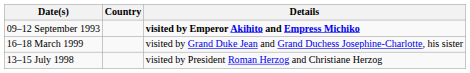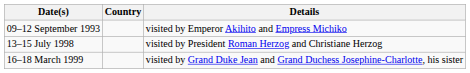(253, 28) bold -> (246, 28) normal
rows swapped: (40, 60) <-> (45, 44)
